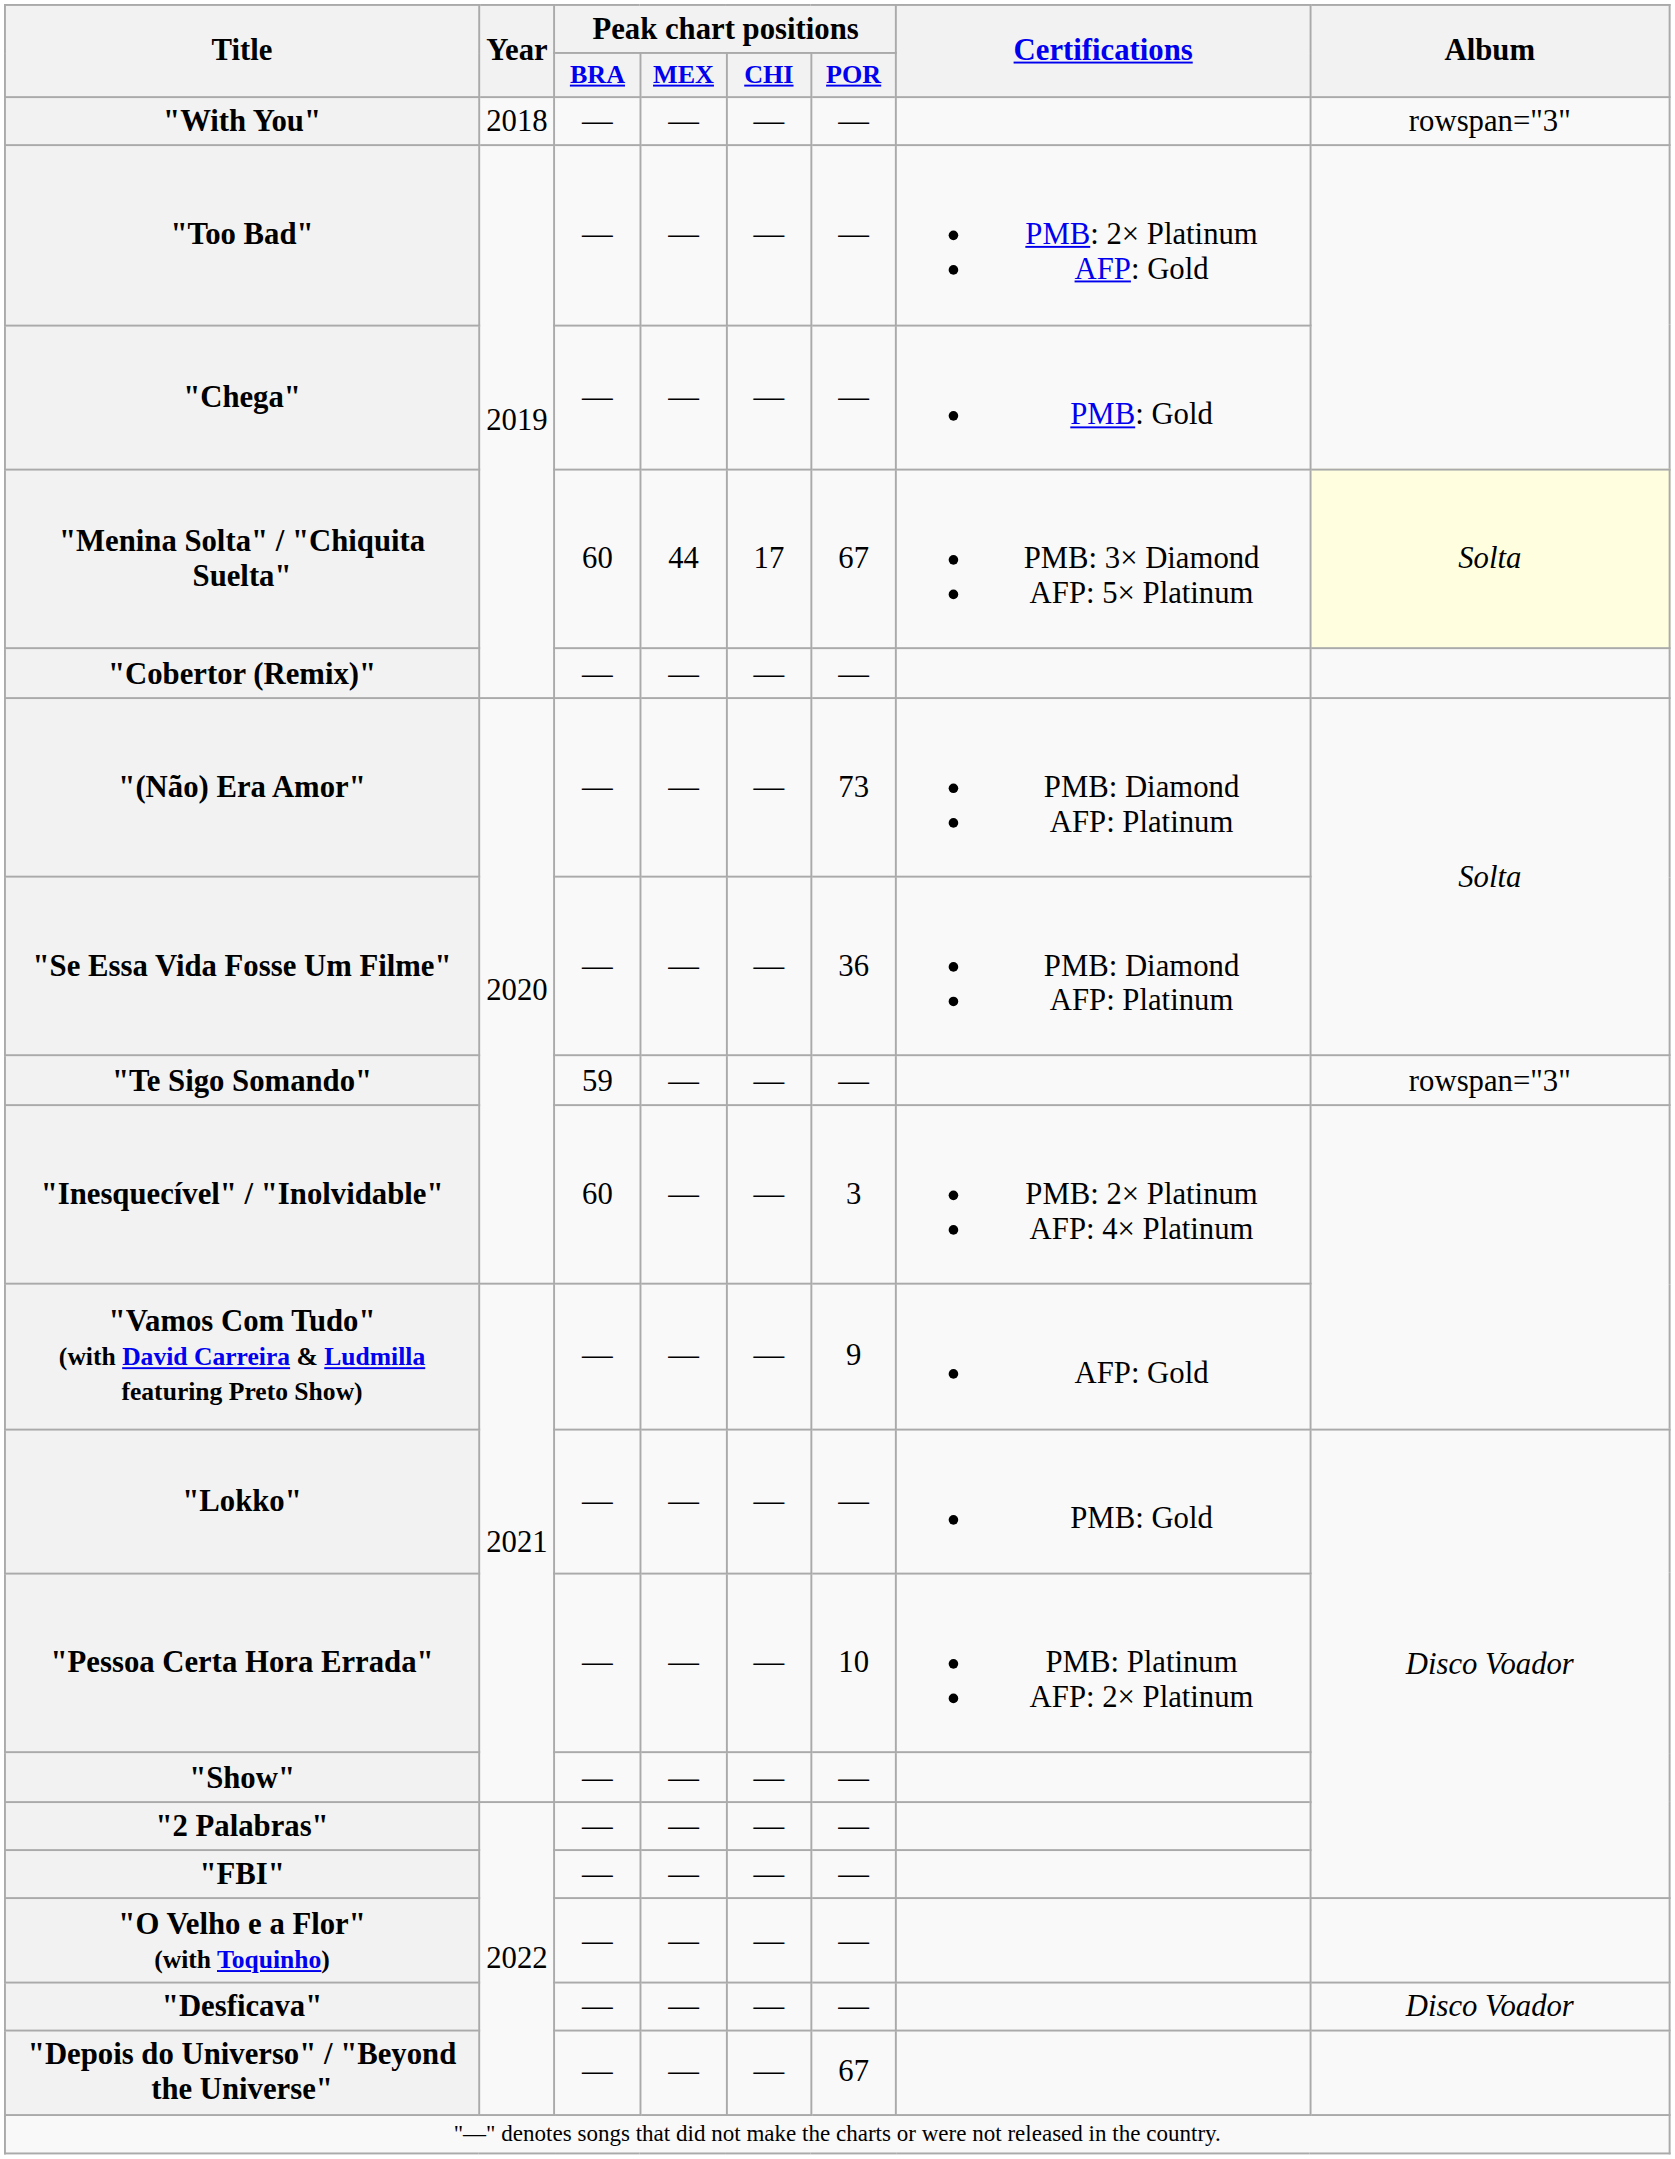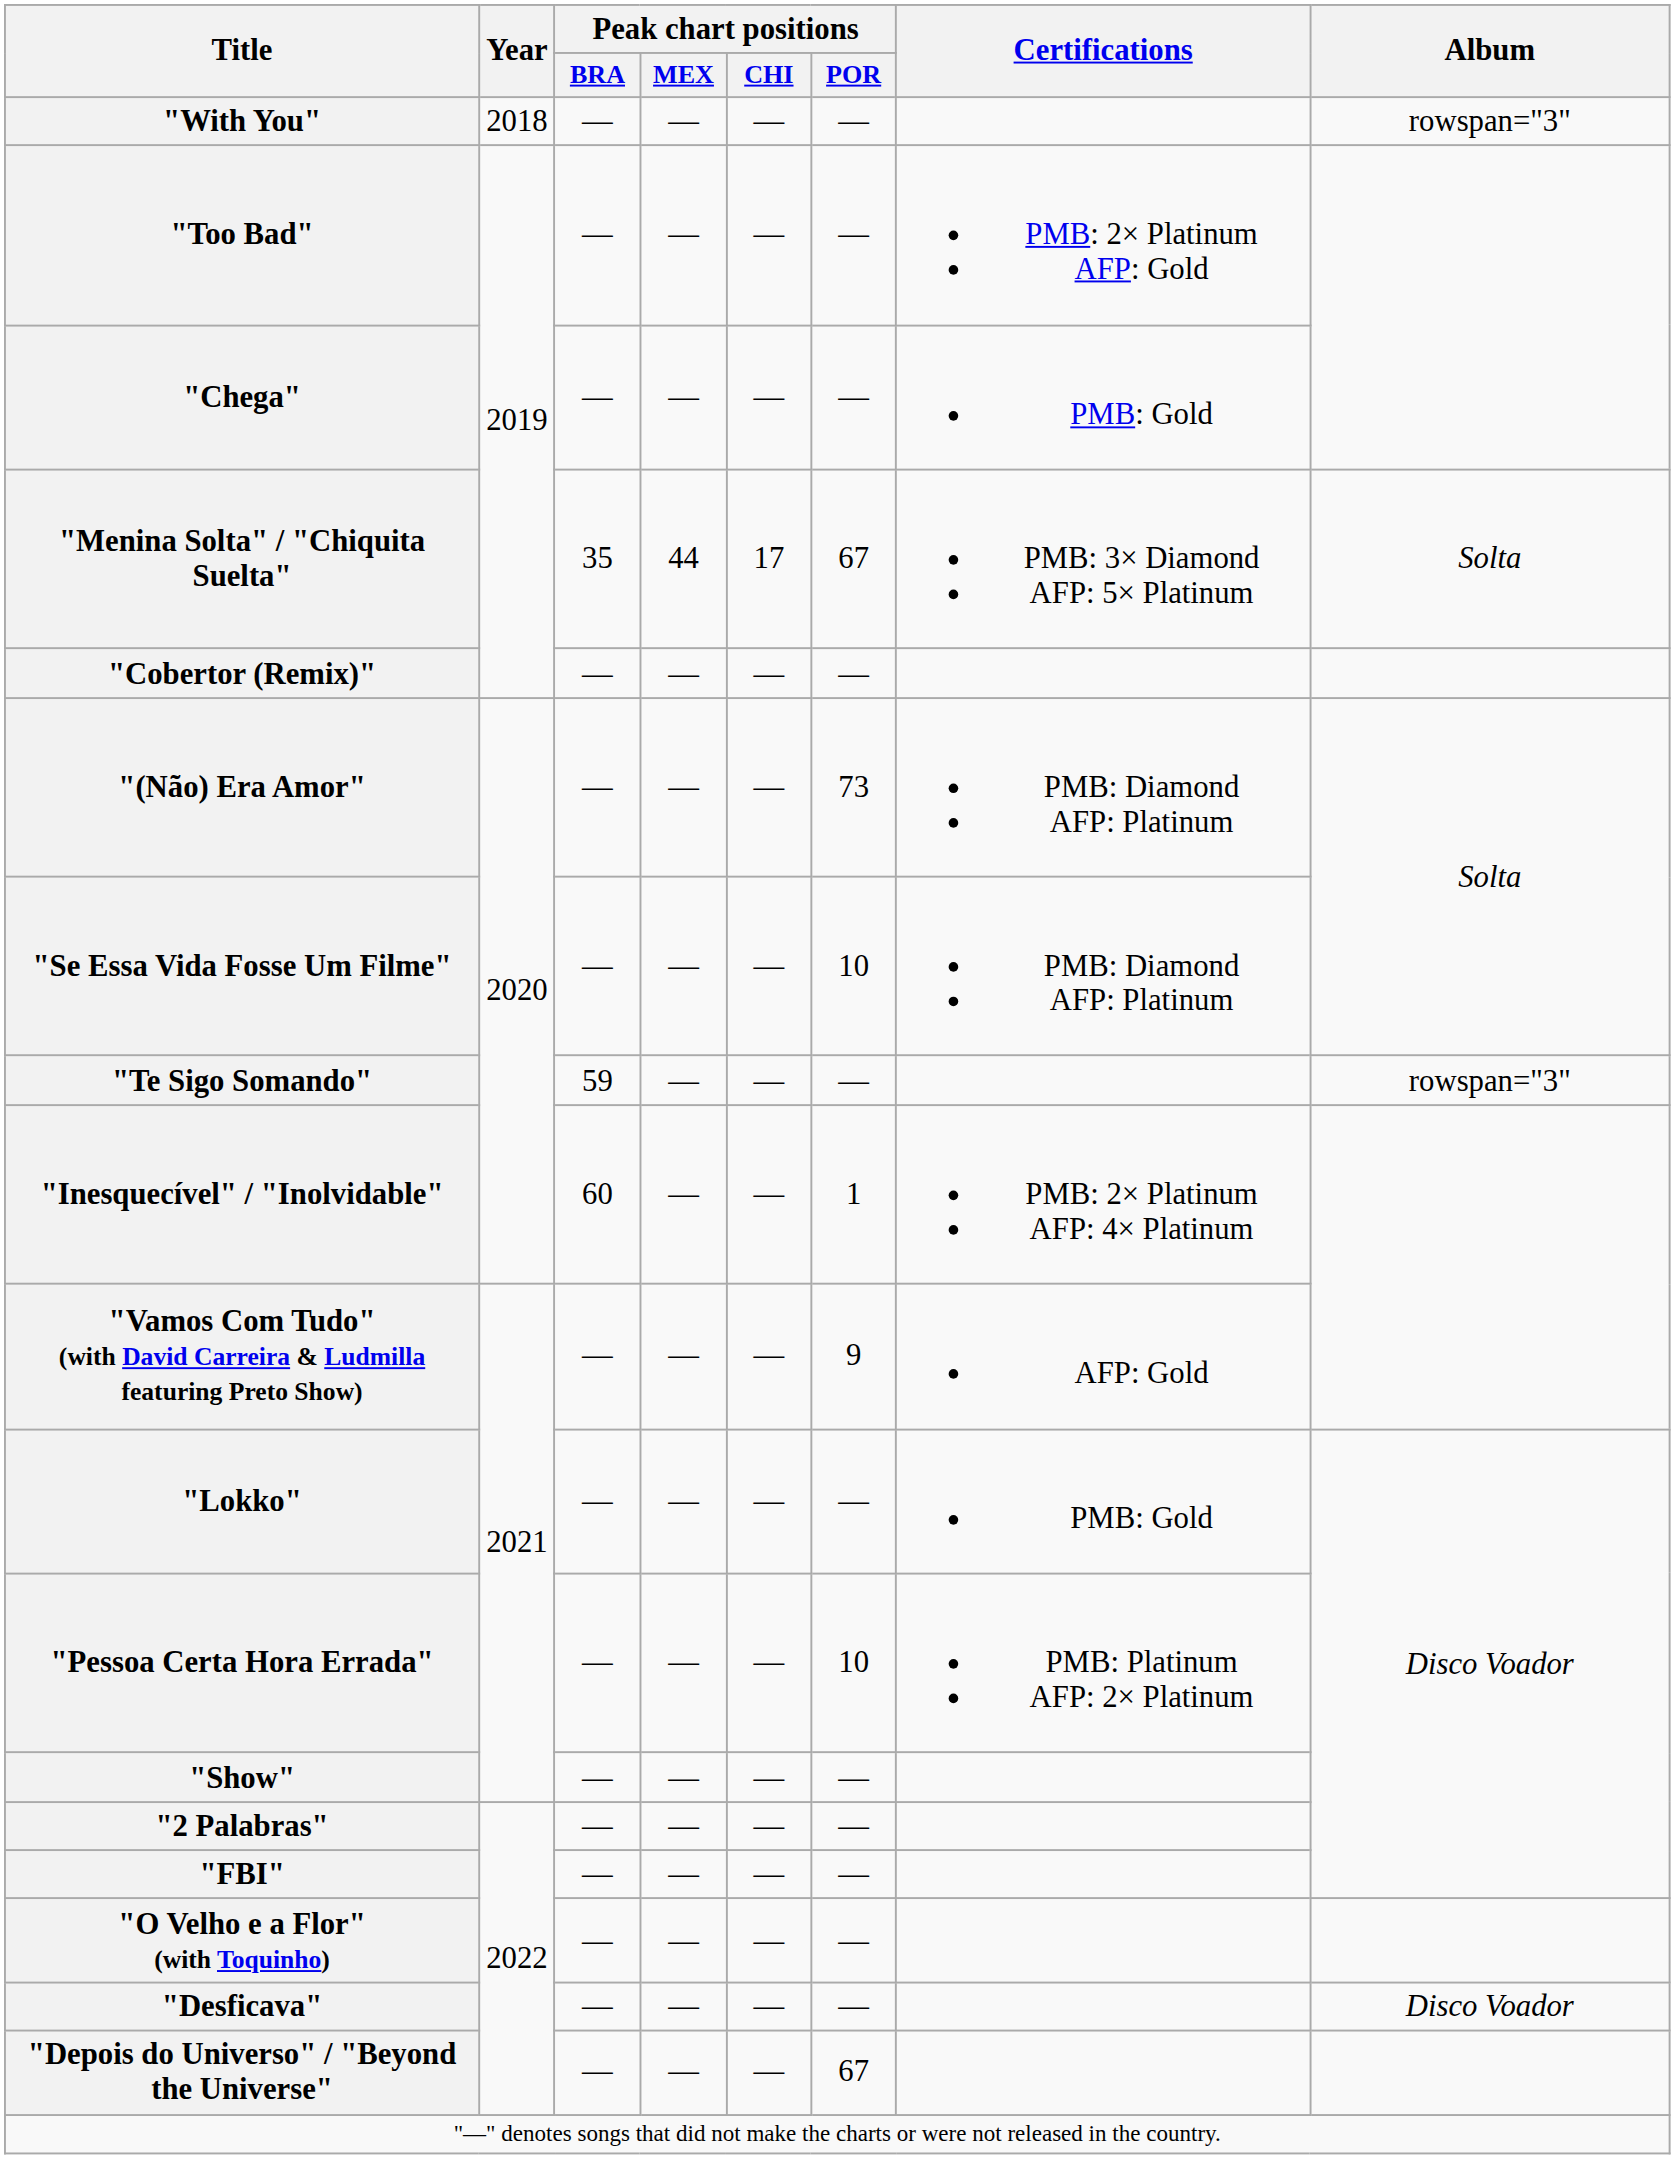(597, 558) 60 -> (597, 558) 35
(1490, 558) lightyellow background -> (1490, 558) no background
(854, 965) 36 -> (854, 965) 10
(854, 1193) 3 -> (854, 1193) 1
